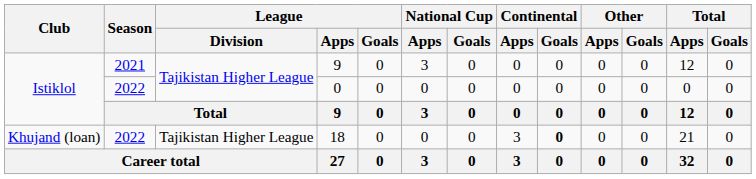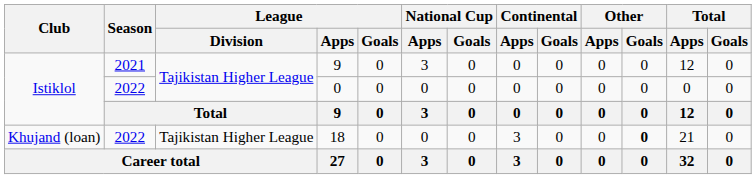(559, 137) bold -> (559, 137) normal
(644, 137) normal -> (644, 137) bold
